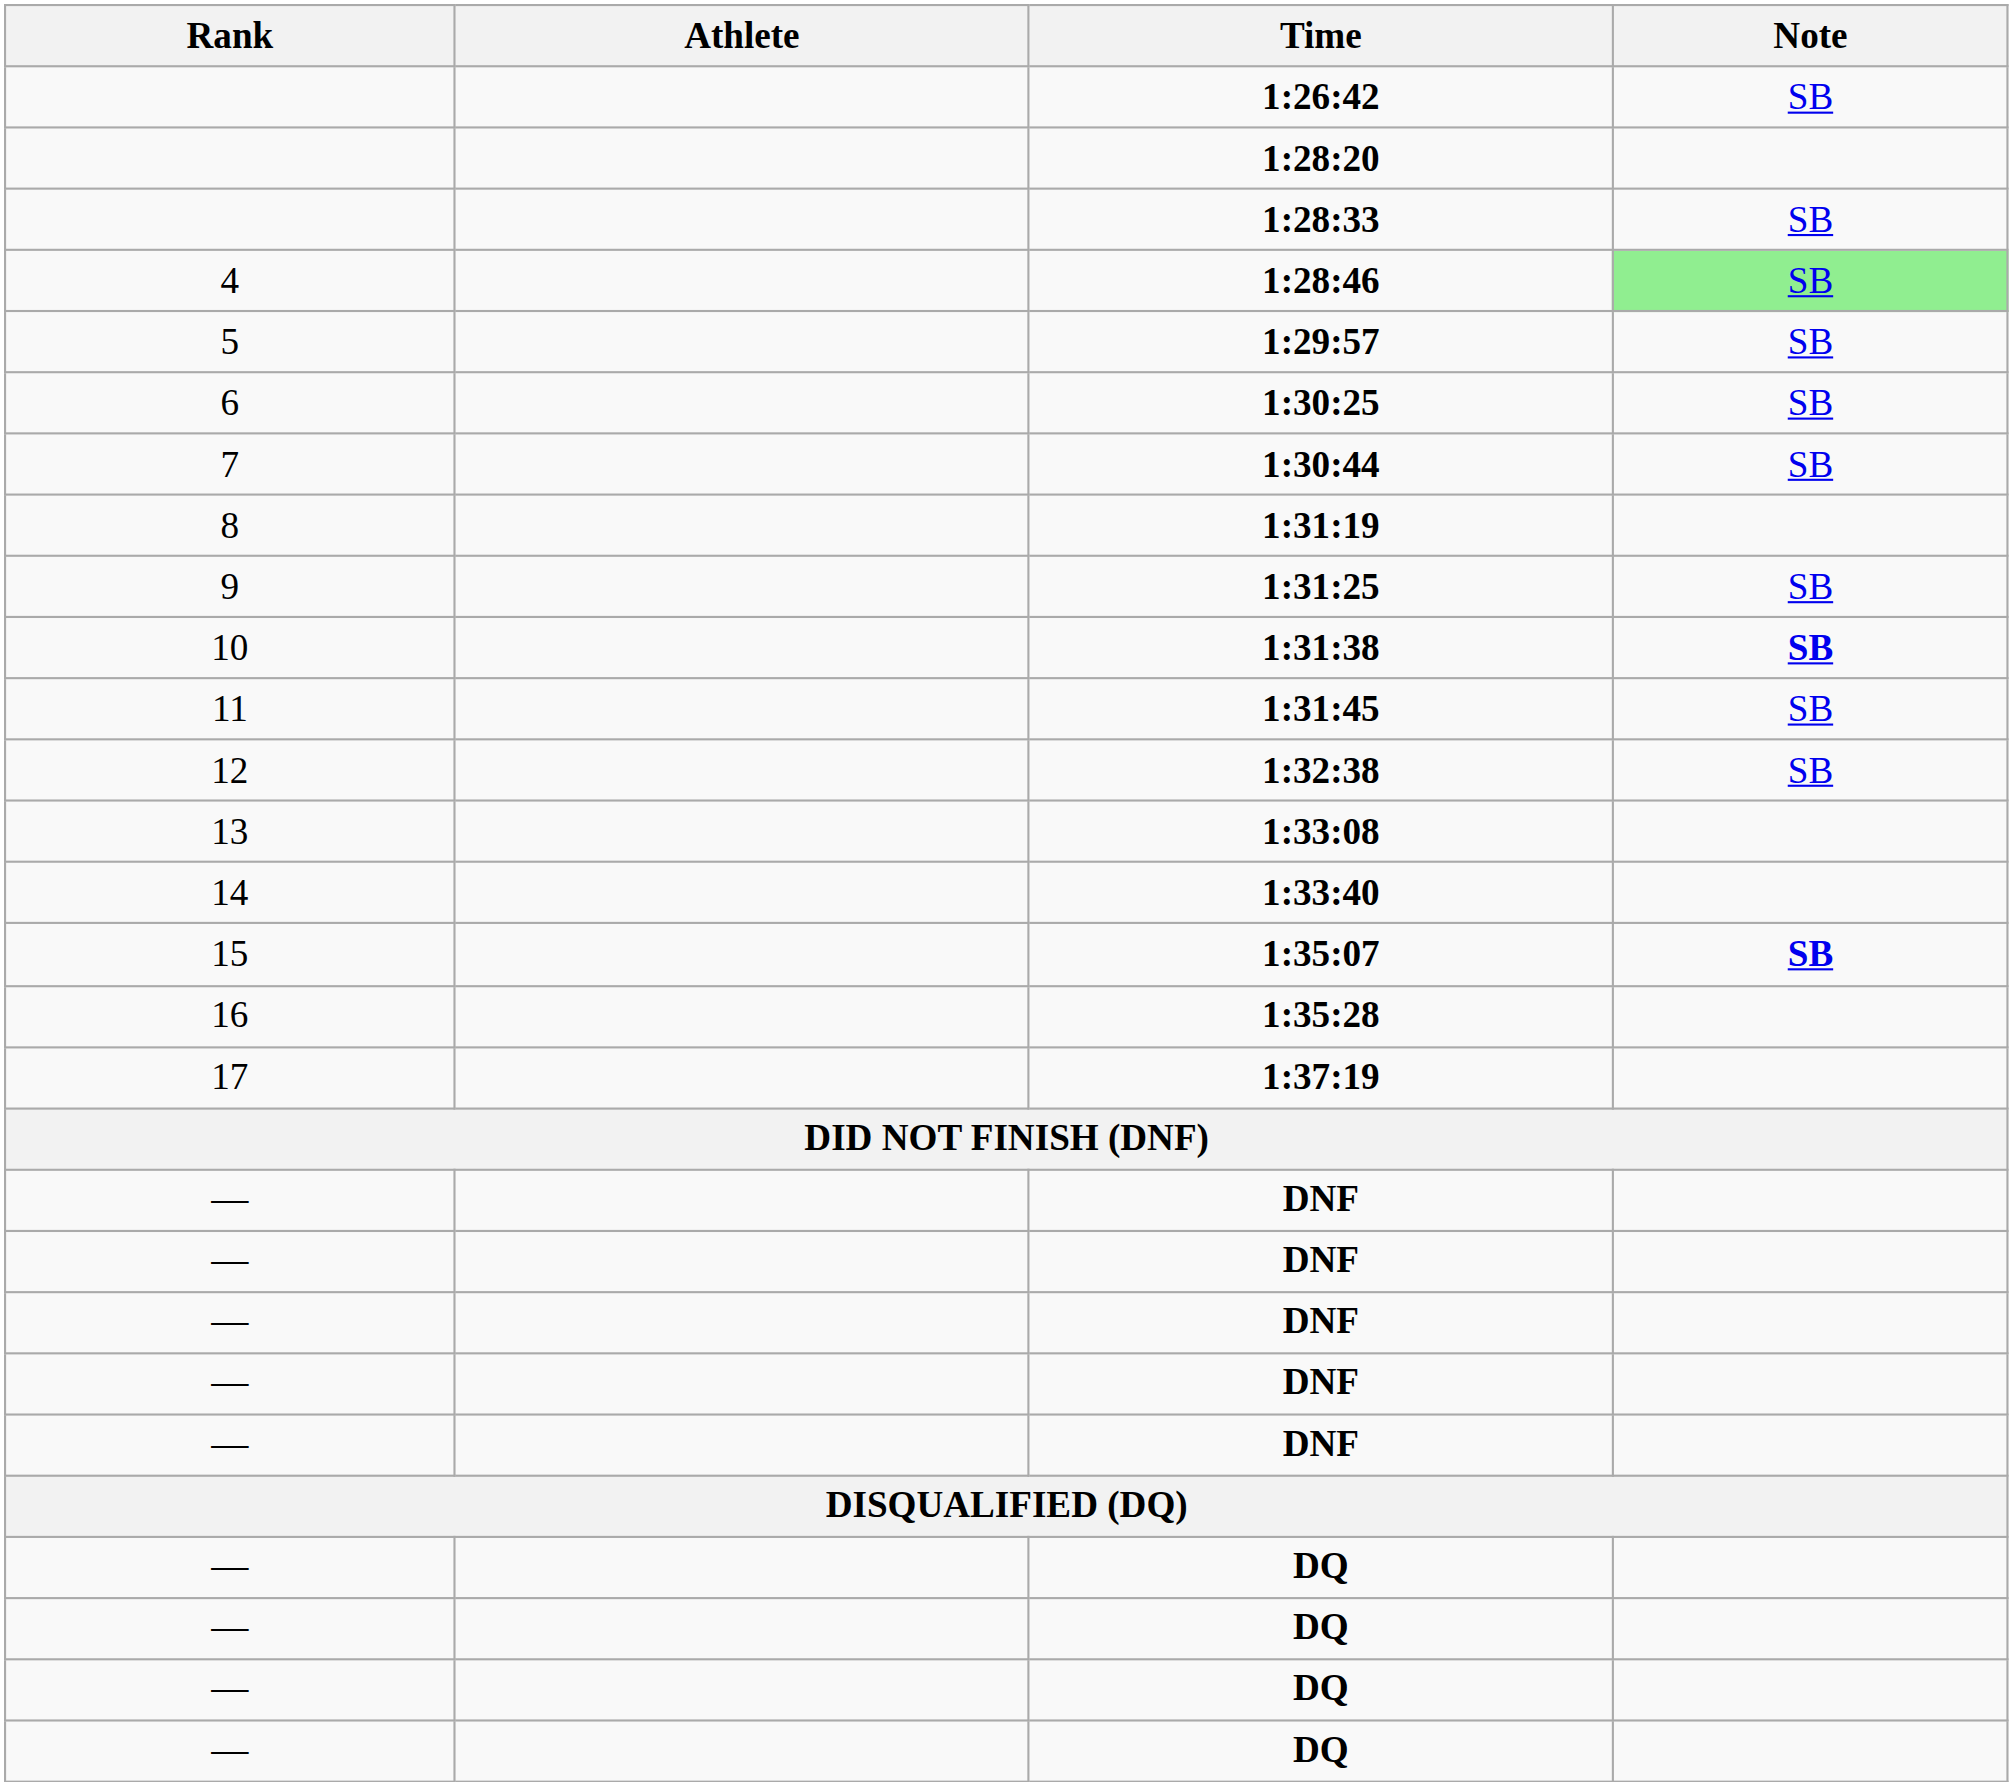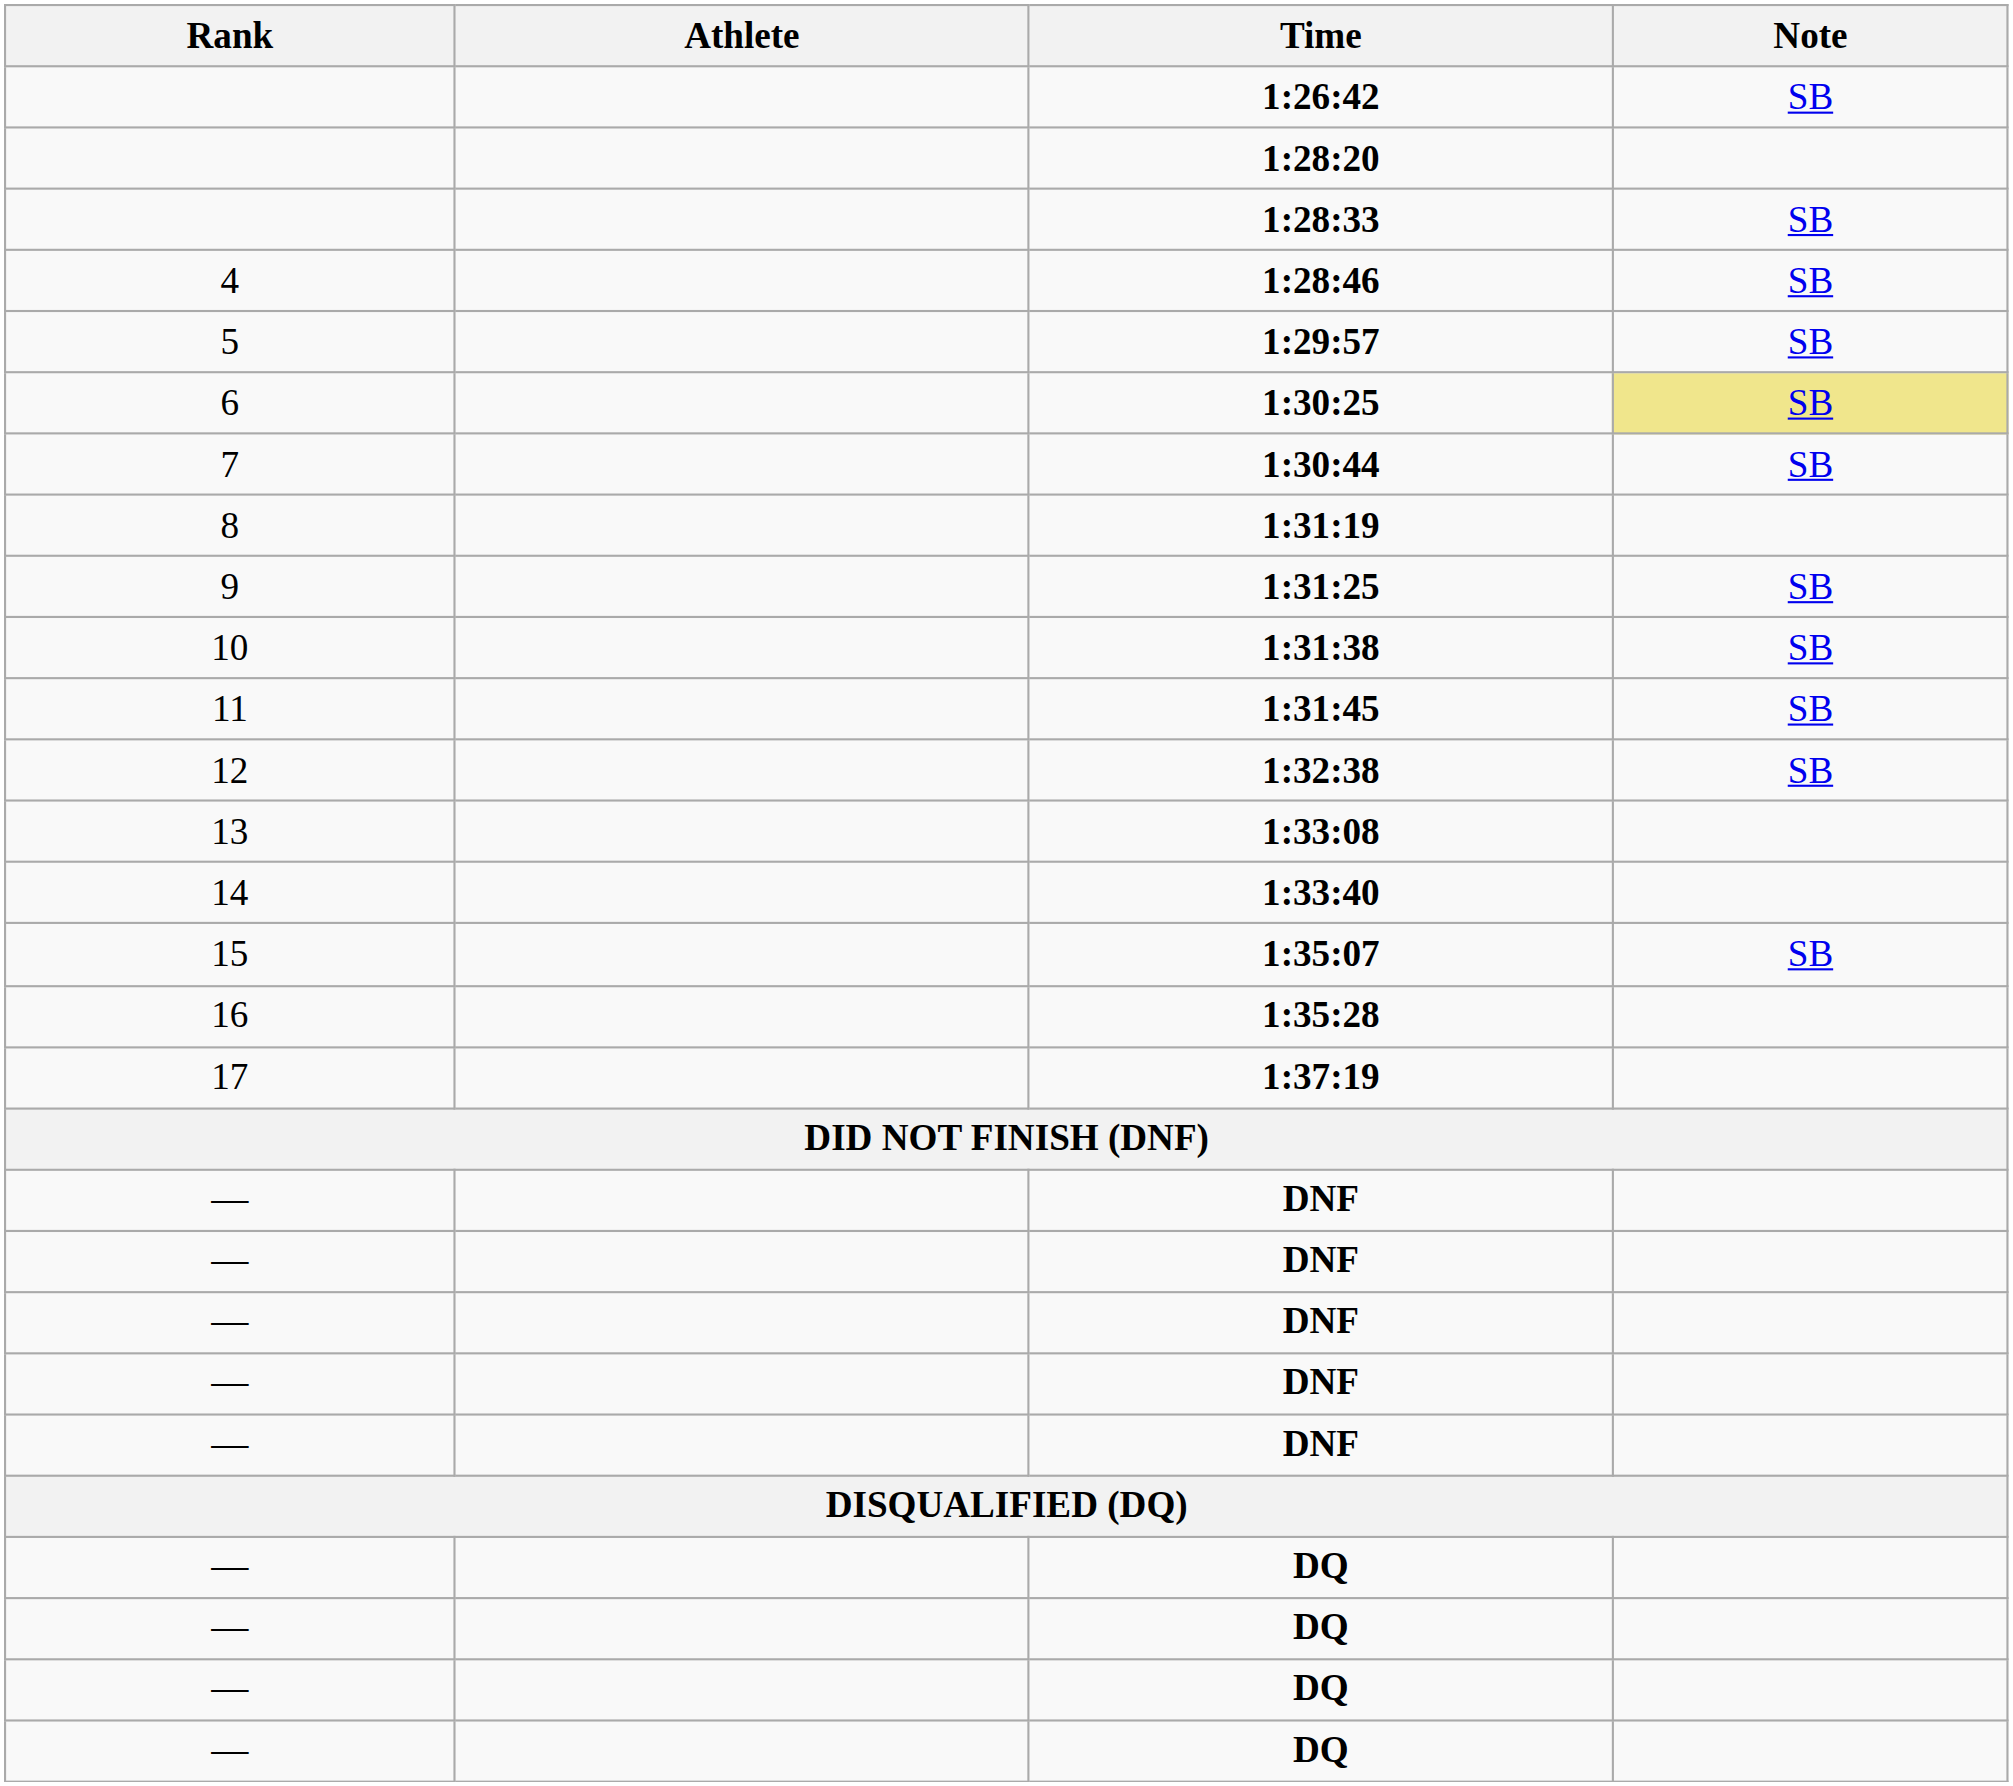(1810, 279) lightgreen background -> (1810, 279) no background
(1810, 402) no background -> (1810, 402) khaki background
(1810, 647) bold -> (1810, 647) normal
(1810, 953) bold -> (1810, 953) normal
